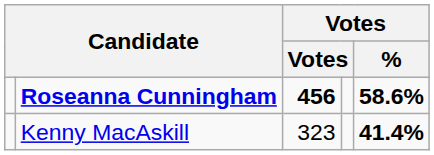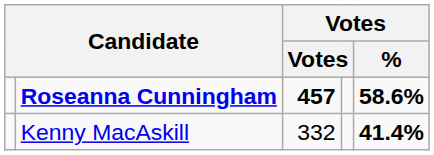(316, 96) 456 -> (316, 96) 457
(316, 132) 323 -> (316, 132) 332
